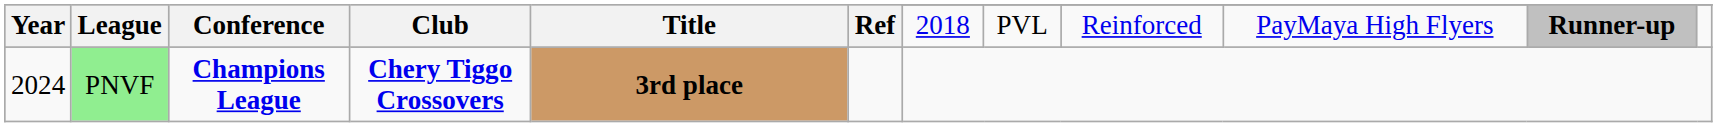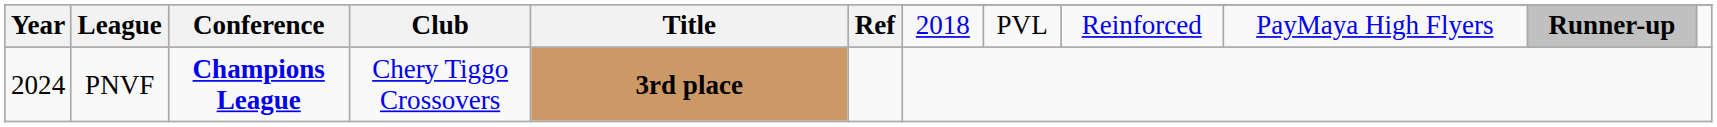(120, 84) lightgreen background -> (120, 84) no background
(440, 84) bold -> (440, 84) normal
